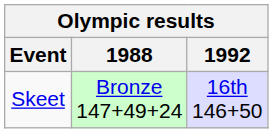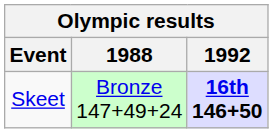(227, 99) normal -> (227, 99) bold
